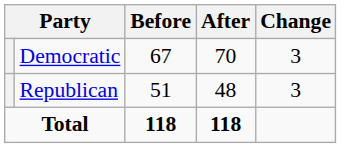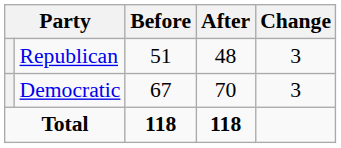rows swapped: (70, 55) <-> (69, 90)
